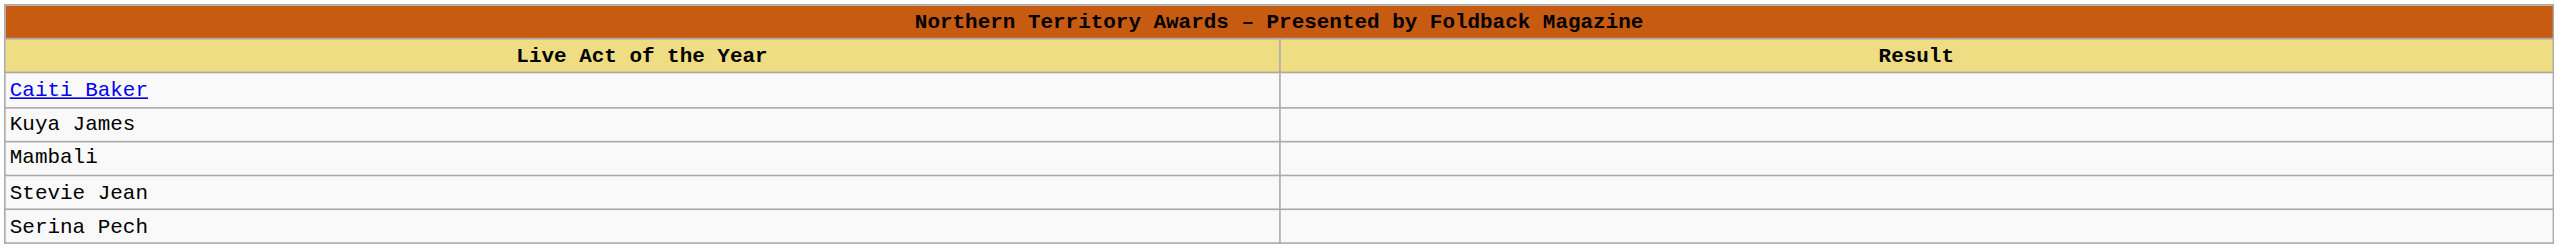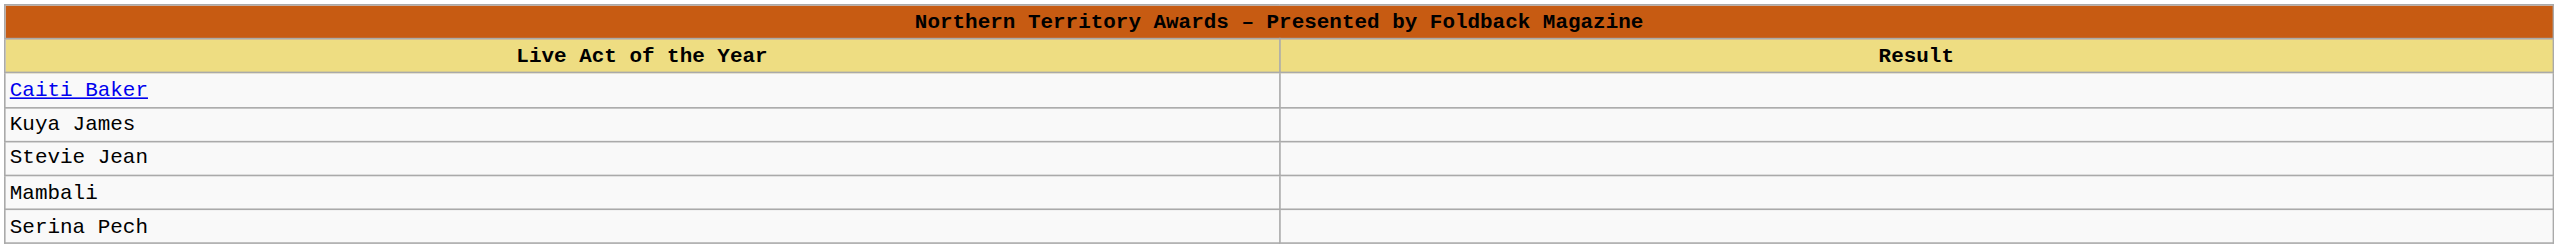rows swapped: (54, 158) <-> (79, 192)
